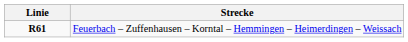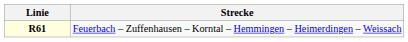(37, 28) no background -> (37, 28) lightyellow background
